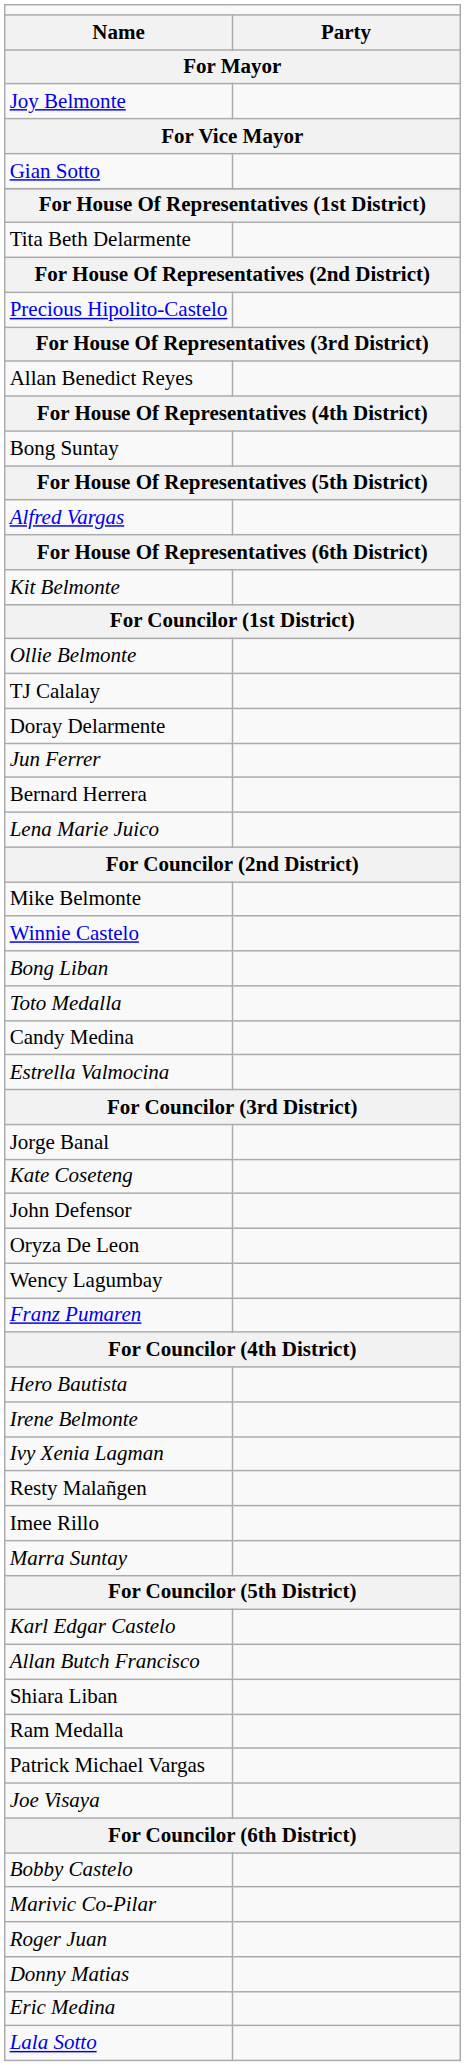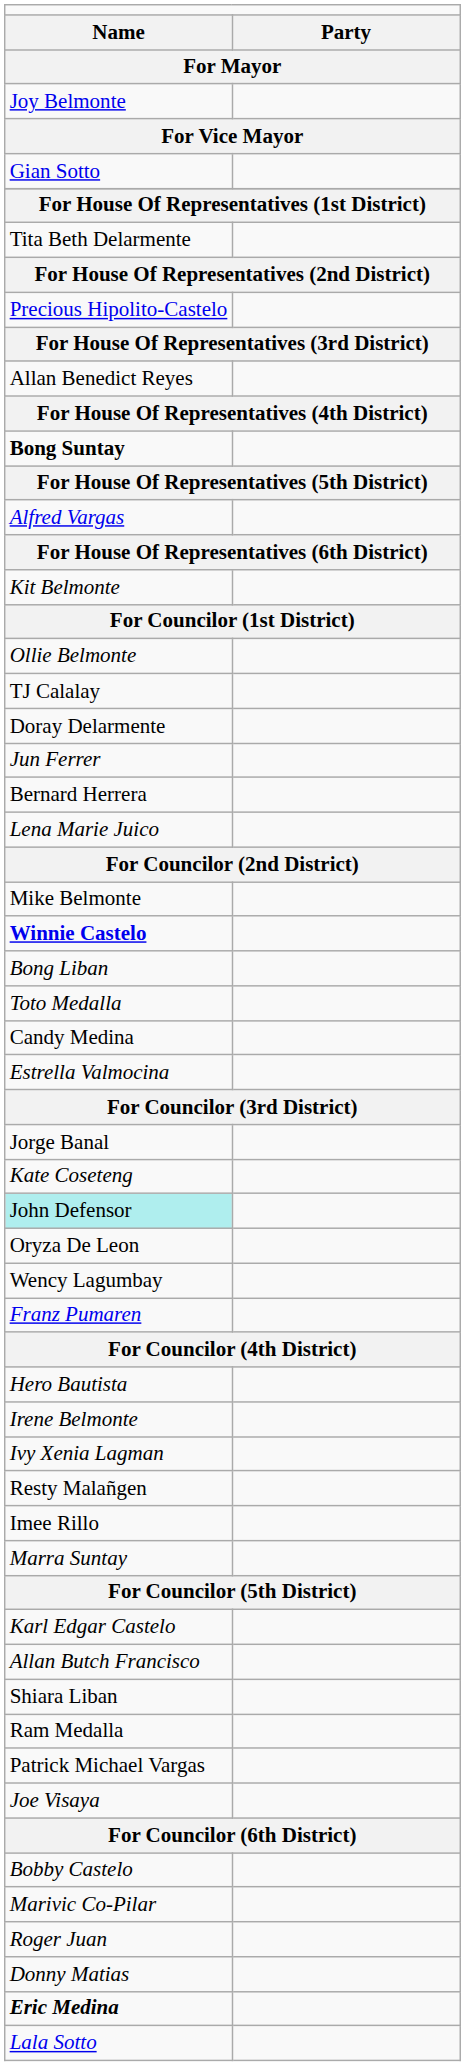(64, 448) normal -> (67, 448) bold
(74, 933) normal -> (78, 933) bold
(71, 1211) no background -> (71, 1211) paleturquoise background
(62, 2008) normal -> (64, 2008) bold
